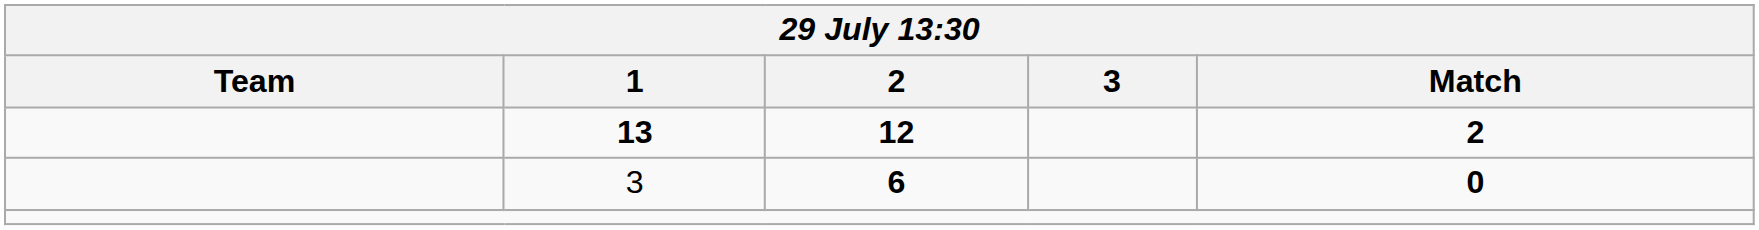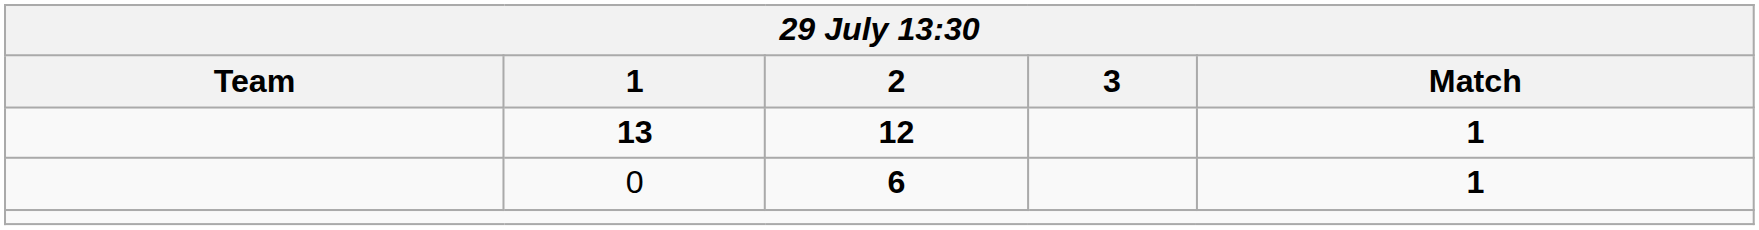(1475, 132) 2 -> (1475, 132) 1
(635, 183) 3 -> (635, 183) 0
(1475, 183) 0 -> (1475, 183) 1
